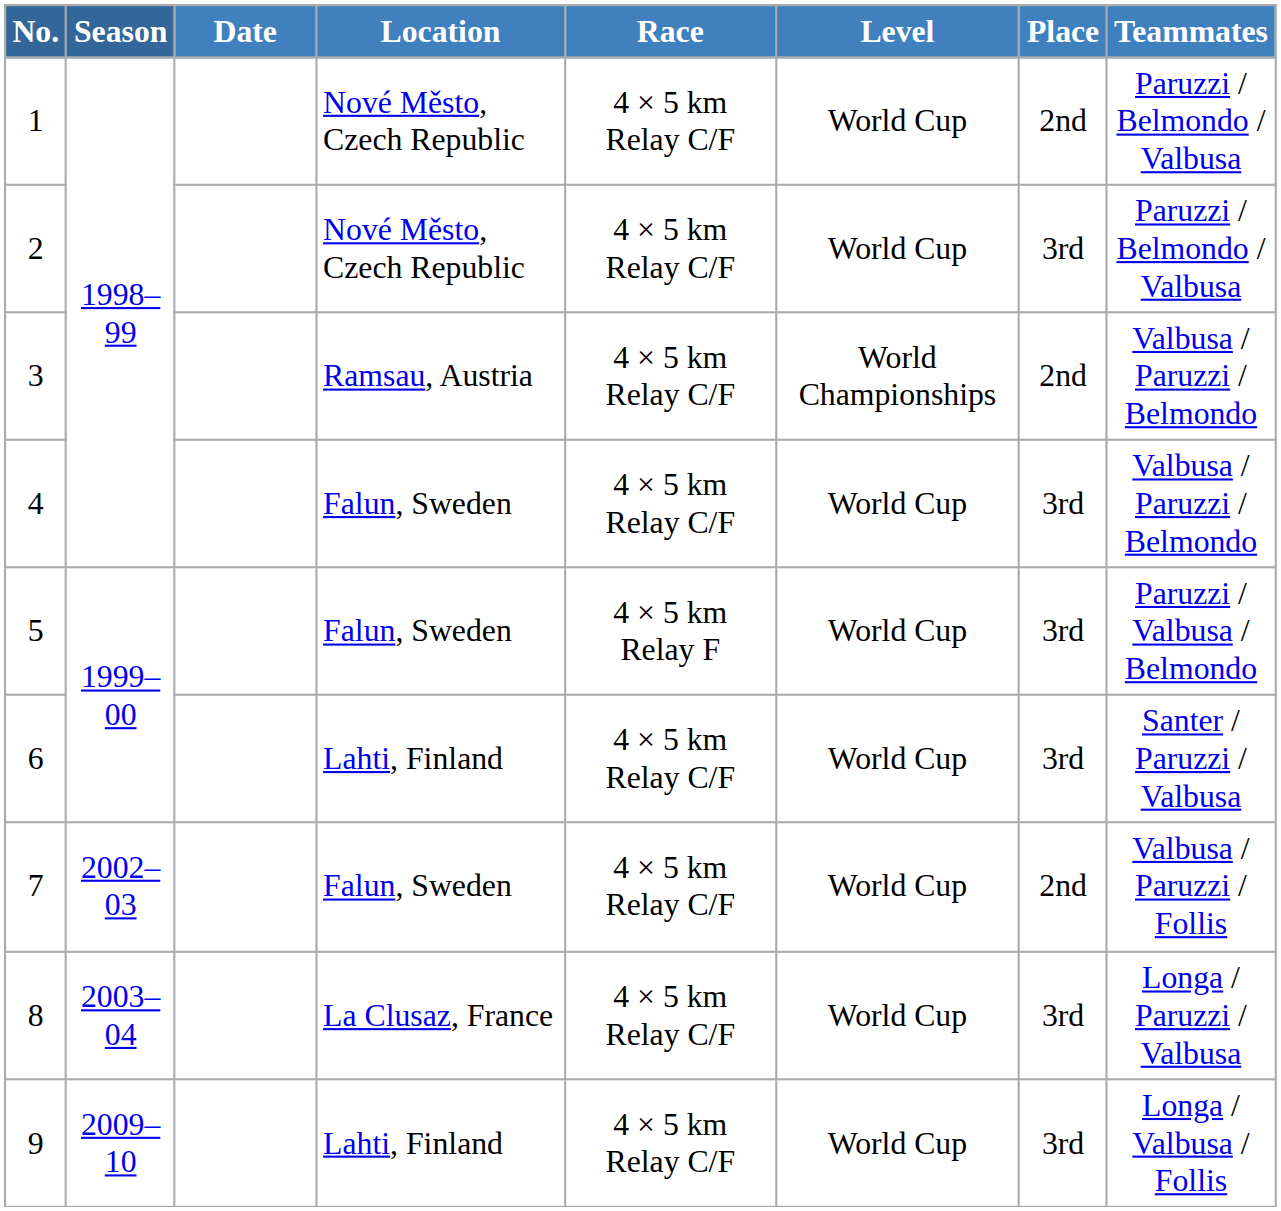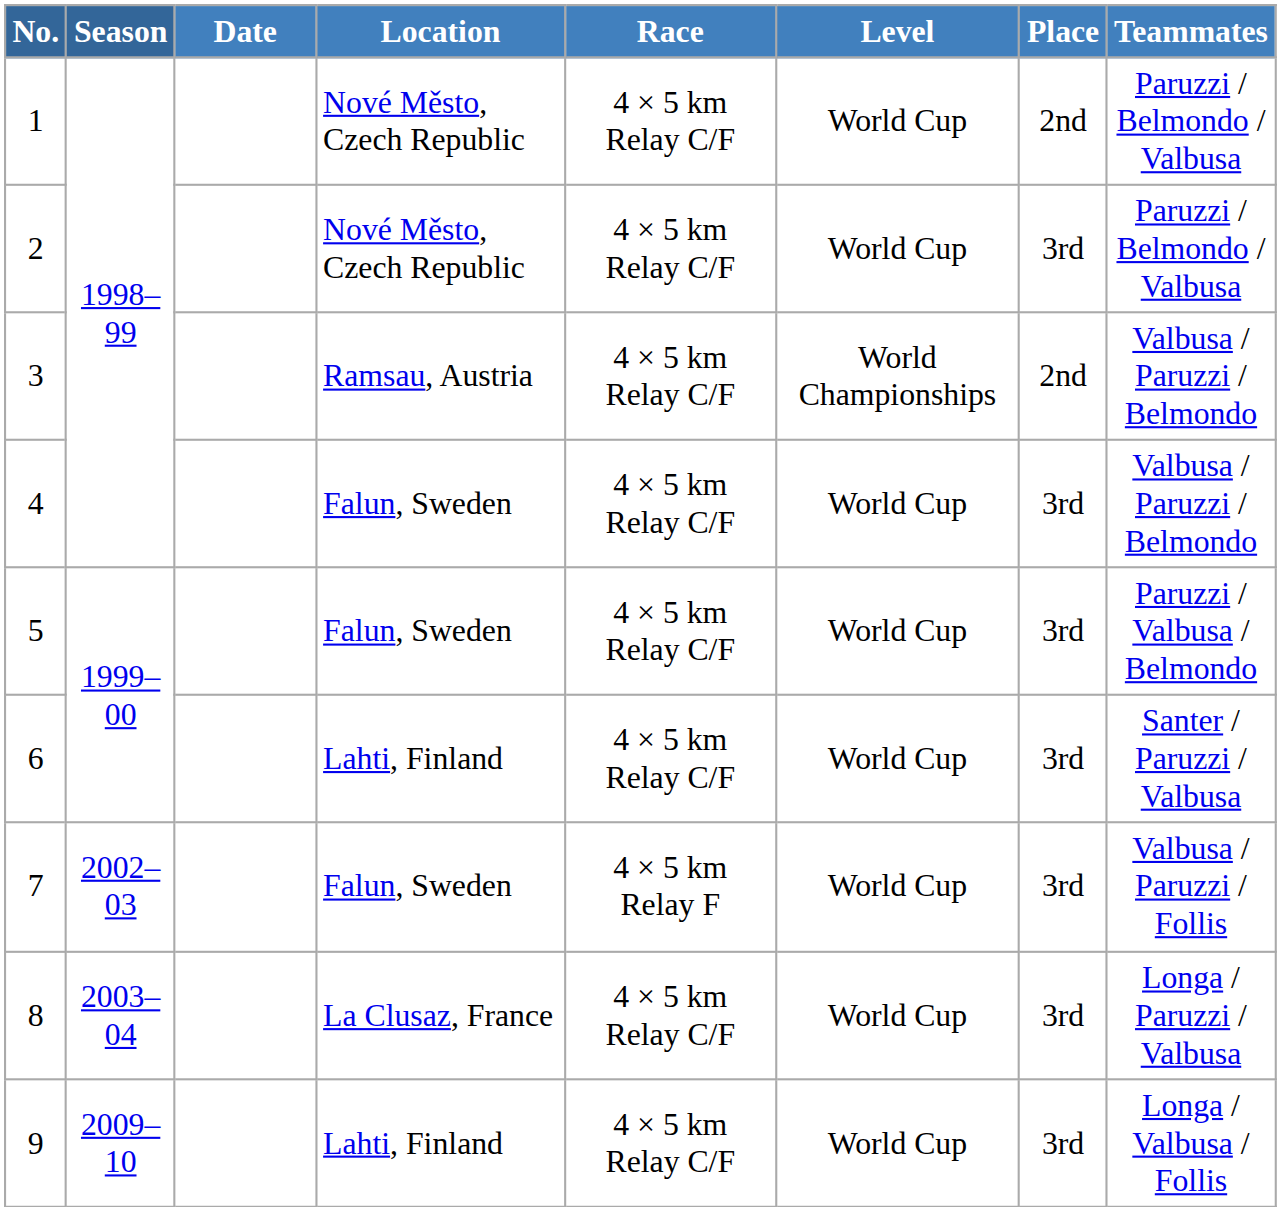(670, 631) 4 × 5 km Relay F -> (670, 631) 4 × 5 km Relay C/F
(670, 886) 4 × 5 km Relay C/F -> (670, 886) 4 × 5 km Relay F
(1063, 886) 2nd -> (1063, 886) 3rd
